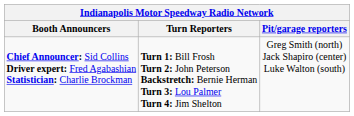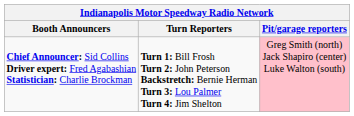(304, 57) no background -> (304, 57) pink background
